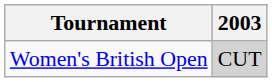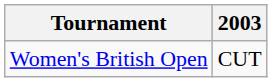(240, 58) lightgrey background -> (240, 58) no background
